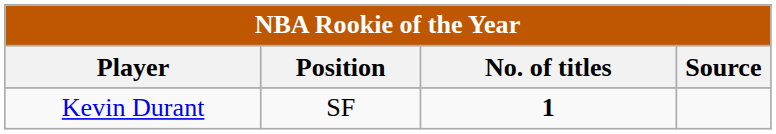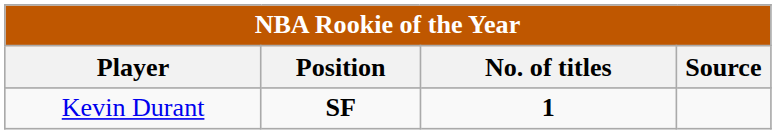(341, 107) normal -> (341, 107) bold
